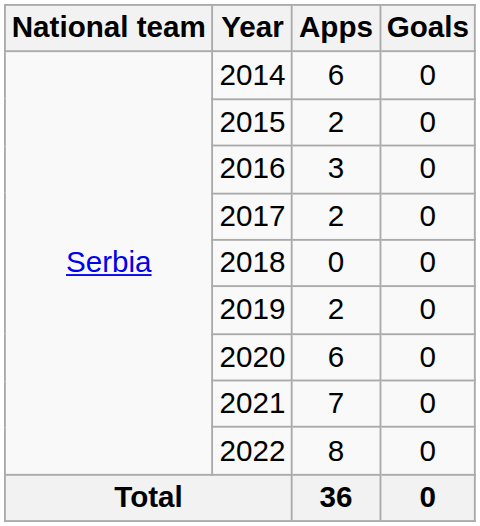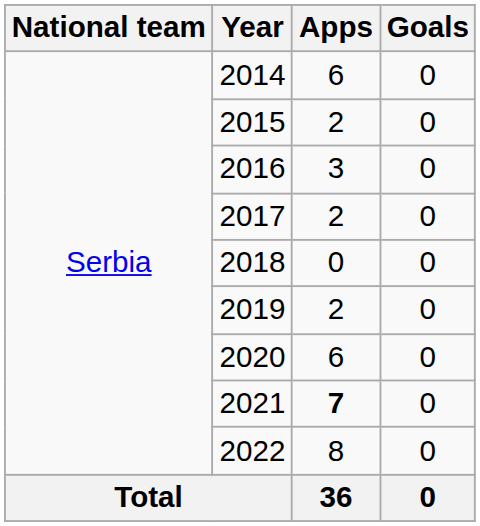(336, 403) normal -> (336, 403) bold
